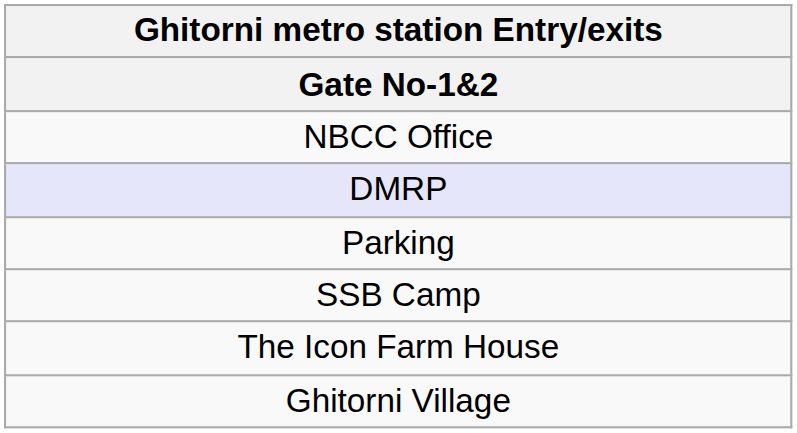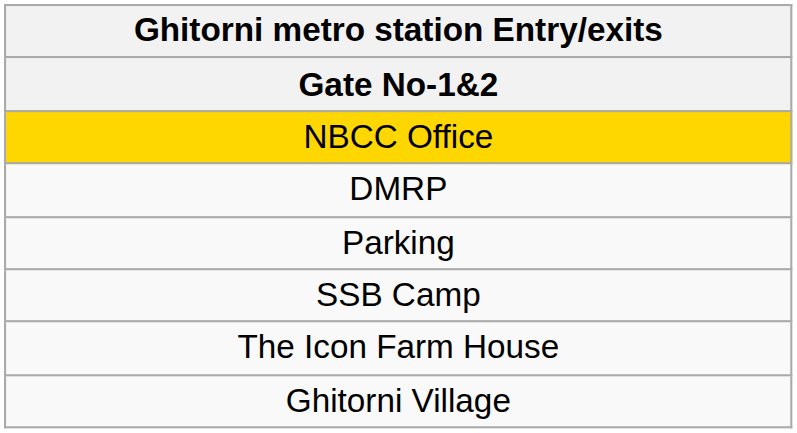(398, 136) no background -> (398, 136) gold background
(398, 189) lavender background -> (398, 189) no background
